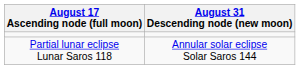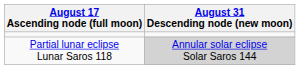(220, 50) no background -> (220, 50) lightgrey background
